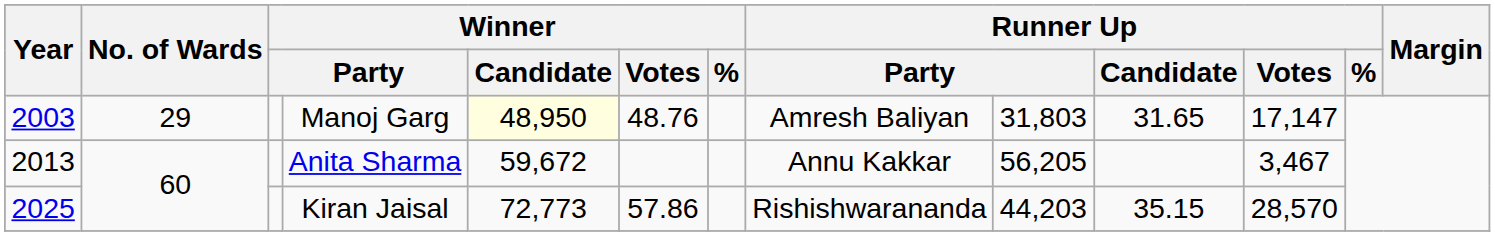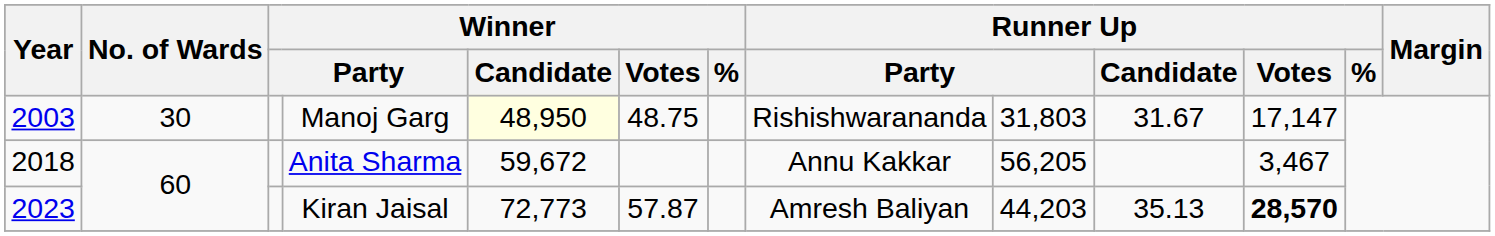(175, 117) 29 -> (175, 117) 30
(663, 117) 48.76 -> (663, 117) 48.75
(869, 117) Amresh Baliyan -> (869, 117) Rishishwarananda
(1169, 117) 31.65 -> (1169, 117) 31.67
(43, 162) 2013 -> (43, 162) 2018
(43, 207) 2025 -> (43, 207) 2023
(663, 207) 57.86 -> (663, 207) 57.87
(869, 207) Rishishwarananda -> (869, 207) Amresh Baliyan
(1169, 207) 35.15 -> (1169, 207) 35.13
(1294, 207) normal -> (1294, 207) bold
